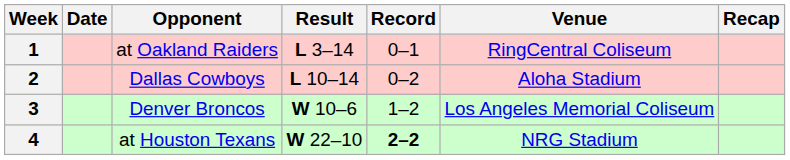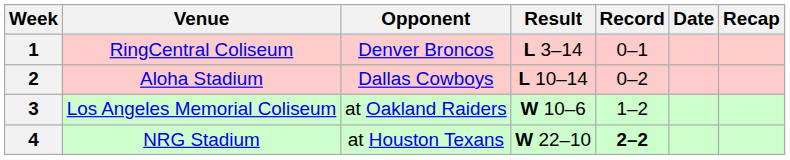columns swapped: (87, 19) <-> (579, 19)
(197, 49) at Oakland Raiders -> (426, 49) Denver Broncos
(197, 109) Denver Broncos -> (426, 109) at Oakland Raiders
